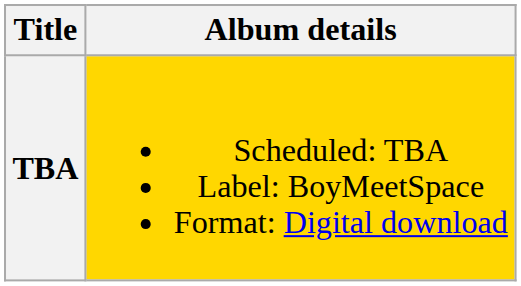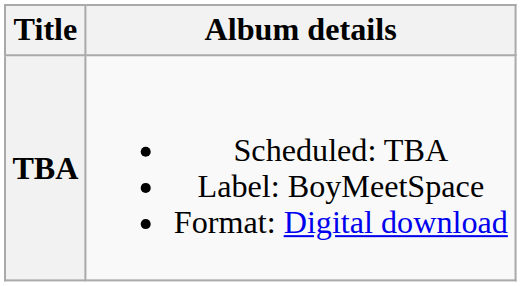(301, 186) gold background -> (301, 186) no background
